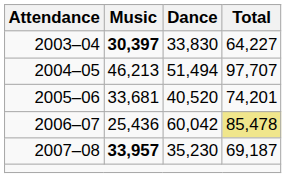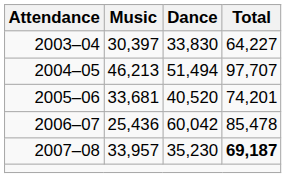(133, 44) bold -> (133, 44) normal
(252, 124) khaki background -> (252, 124) no background
(133, 151) bold -> (133, 151) normal
(252, 151) normal -> (252, 151) bold
